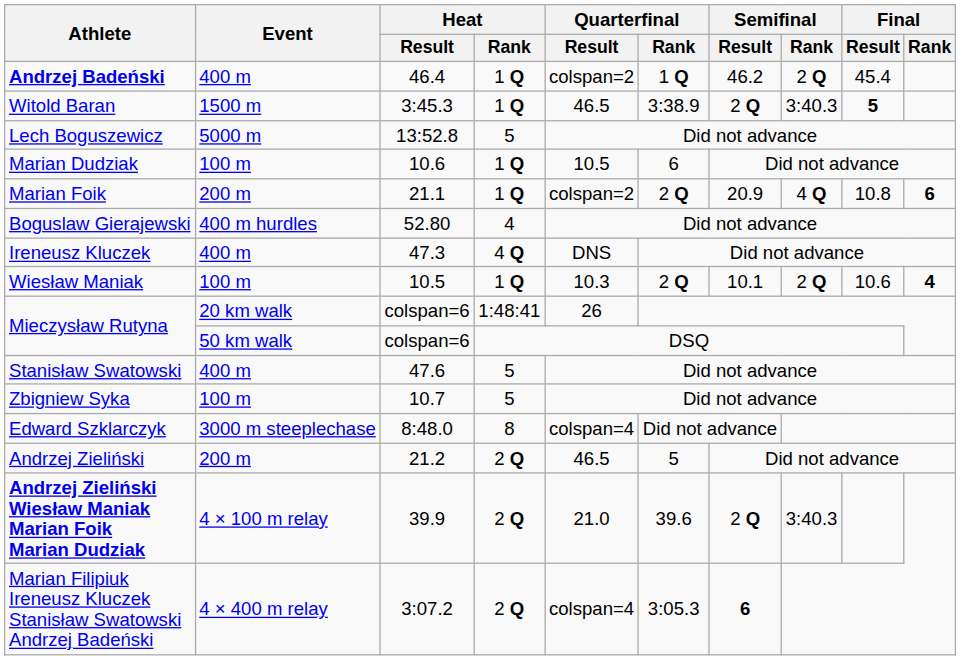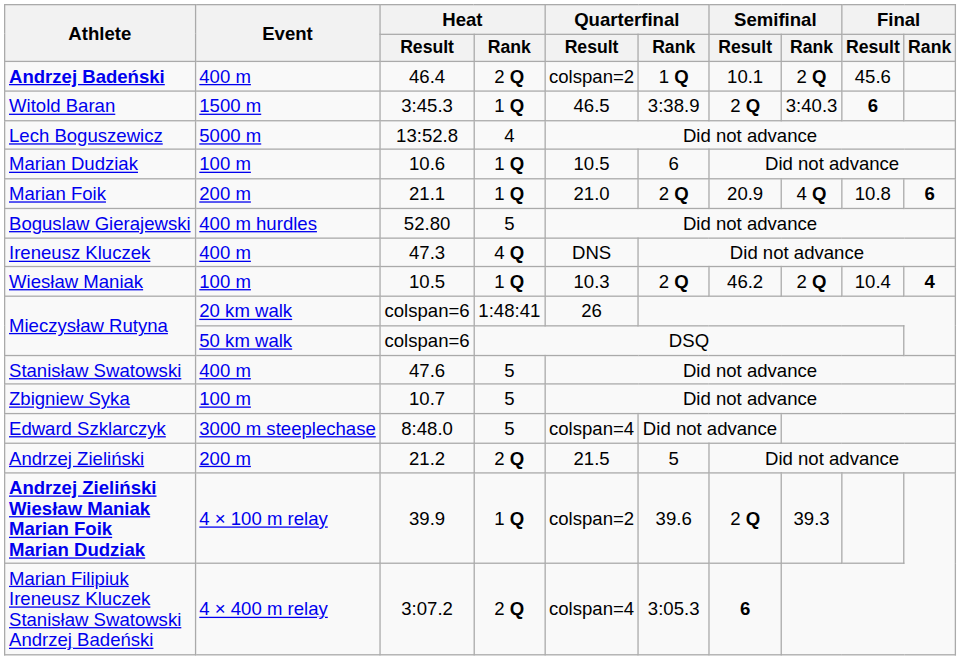(509, 77) 1 Q -> (509, 77) 2 Q
(745, 77) 46.2 -> (745, 77) 10.1
(873, 77) 45.4 -> (873, 77) 45.6
(873, 106) 5 -> (873, 106) 6
(509, 135) 5 -> (509, 135) 4
(592, 194) colspan=2 -> (592, 194) 21.0
(509, 223) 4 -> (509, 223) 5
(745, 282) 10.1 -> (745, 282) 46.2
(873, 282) 10.6 -> (873, 282) 10.4
(509, 429) 8 -> (509, 429) 5
(592, 458) 46.5 -> (592, 458) 21.5
(509, 519) 2 Q -> (509, 519) 1 Q
(592, 519) 21.0 -> (592, 519) colspan=2
(812, 519) 3:40.3 -> (812, 519) 39.3
